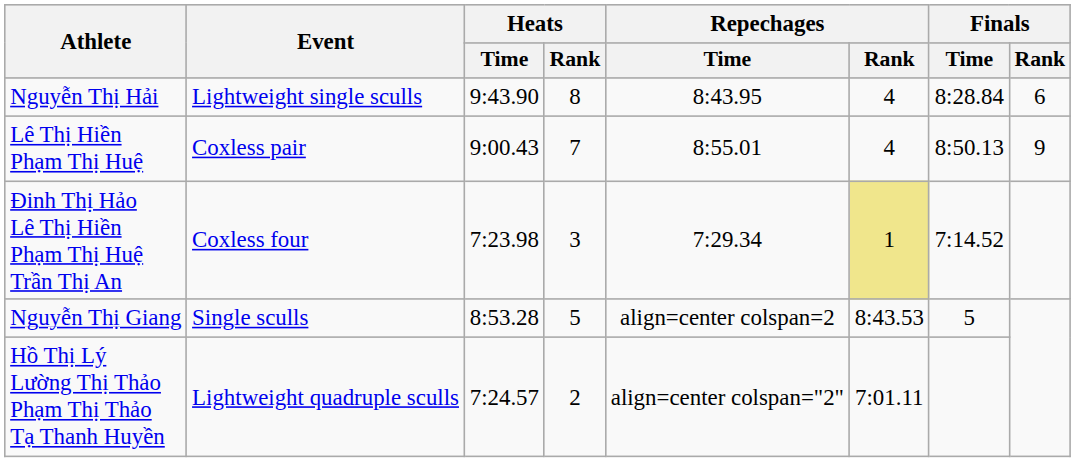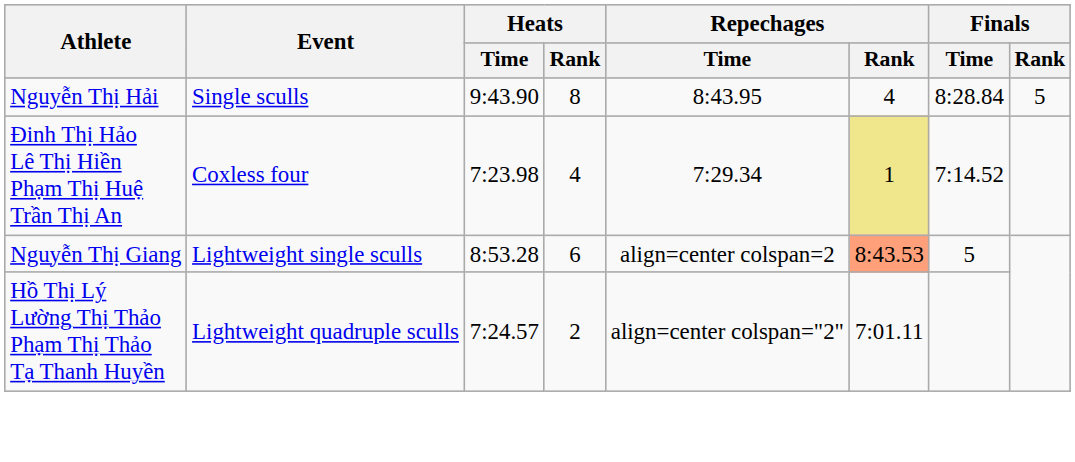(307, 97) Lightweight single sculls -> (250, 97) Single sculls
(1040, 97) 6 -> (1040, 97) 5
- row: (77, 148)
(575, 240) 3 -> (575, 175) 4
(250, 318) Single sculls -> (307, 253) Lightweight single sculls
(575, 318) 5 -> (575, 253) 6
(889, 318) no background -> (889, 253) lightsalmon background
